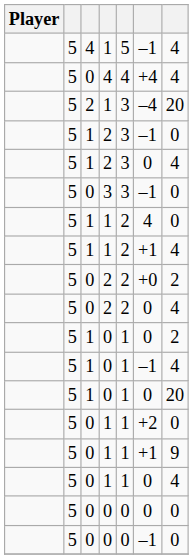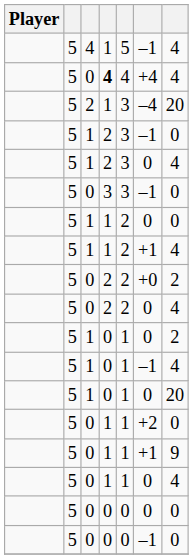(107, 76) normal -> (107, 76) bold
(148, 221) 4 -> (148, 221) 0
